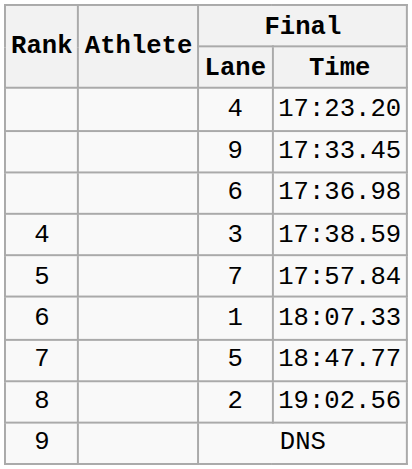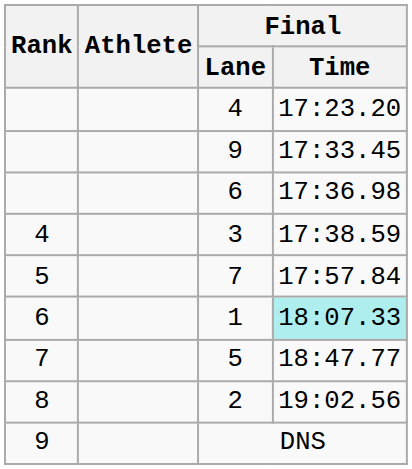(340, 318) no background -> (340, 318) paleturquoise background
